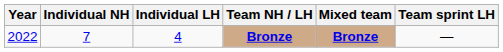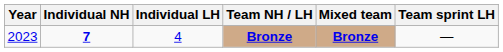(22, 36) 2022 -> (22, 36) 2023
(87, 36) normal -> (87, 36) bold
